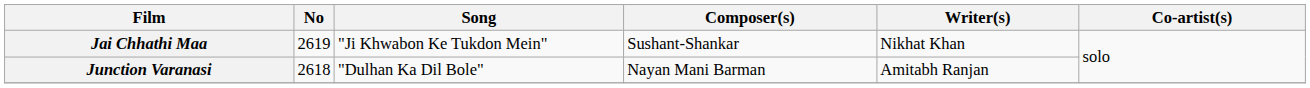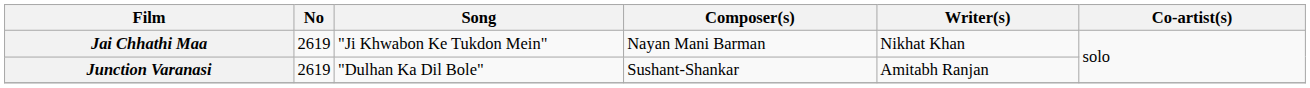(683, 43) Sushant-Shankar -> (696, 43) Nayan Mani Barman
(314, 69) 2618 -> (314, 69) 2619
(696, 69) Nayan Mani Barman -> (683, 69) Sushant-Shankar
